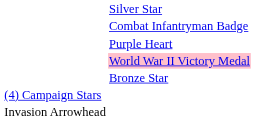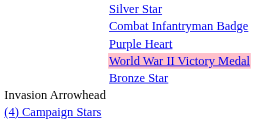(53, 95) (4) Campaign Stars -> (55, 95) Invasion Arrowhead
(55, 112) Invasion Arrowhead -> (53, 112) (4) Campaign Stars
